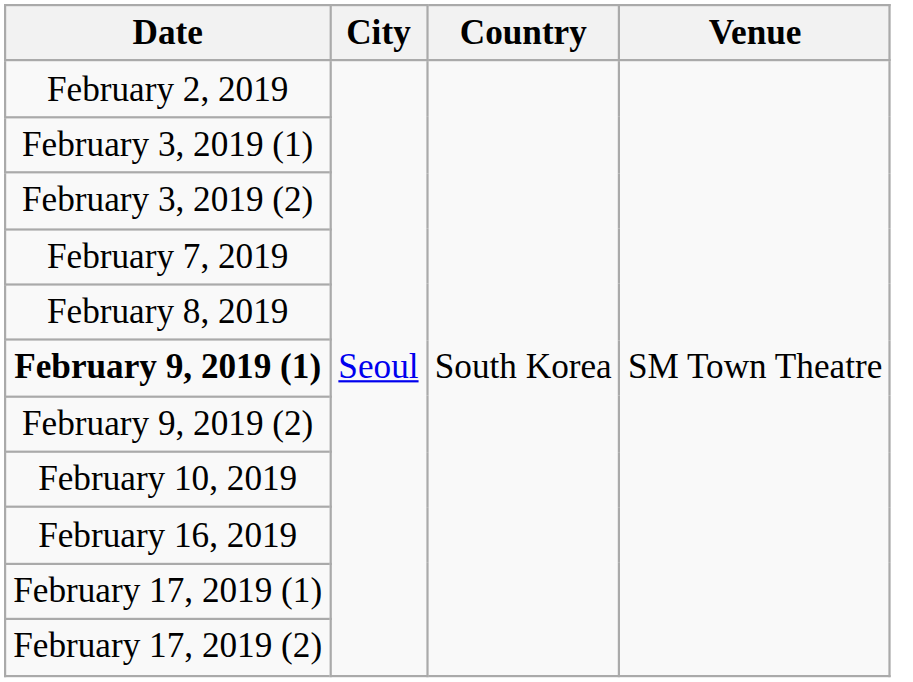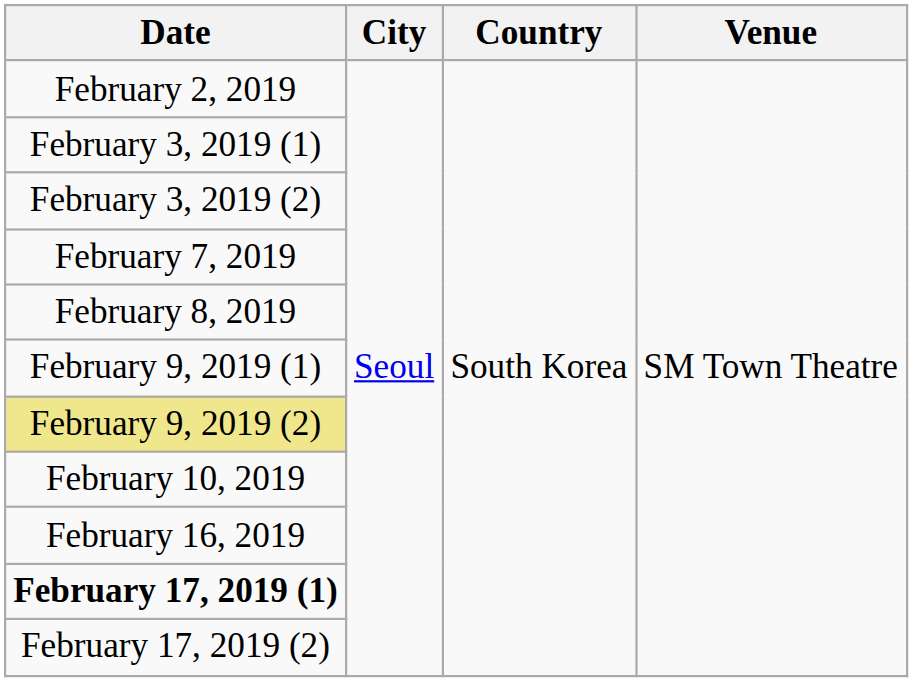(168, 367) bold -> (175, 367) normal
(168, 423) no background -> (175, 423) khaki background
(168, 590) normal -> (175, 590) bold
